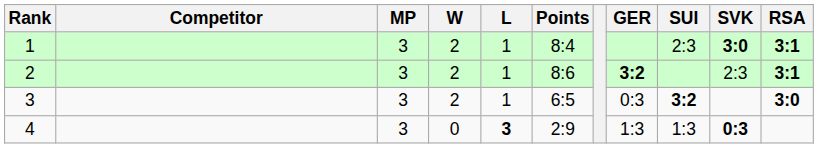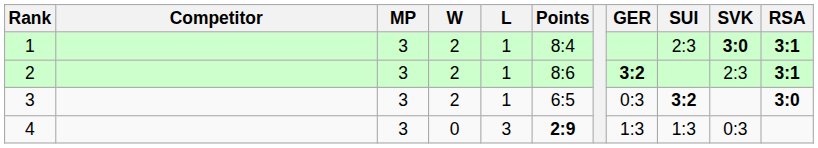(506, 128) bold -> (506, 128) normal
(563, 128) normal -> (563, 128) bold
(735, 128) bold -> (735, 128) normal
